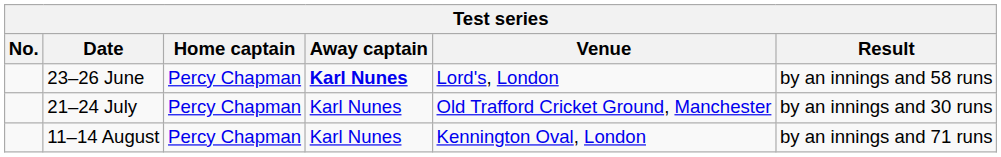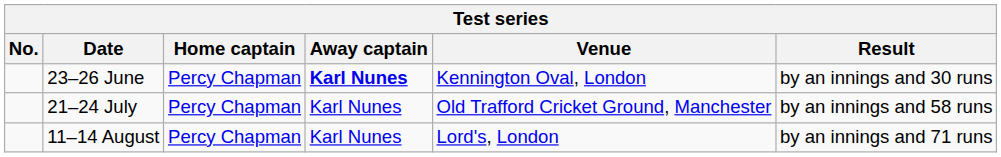(498, 78) Lord's, London -> (541, 78) Kennington Oval, London
(886, 78) by an innings and 58 runs -> (886, 78) by an innings and 30 runs
(886, 107) by an innings and 30 runs -> (886, 107) by an innings and 58 runs
(541, 136) Kennington Oval, London -> (498, 136) Lord's, London
